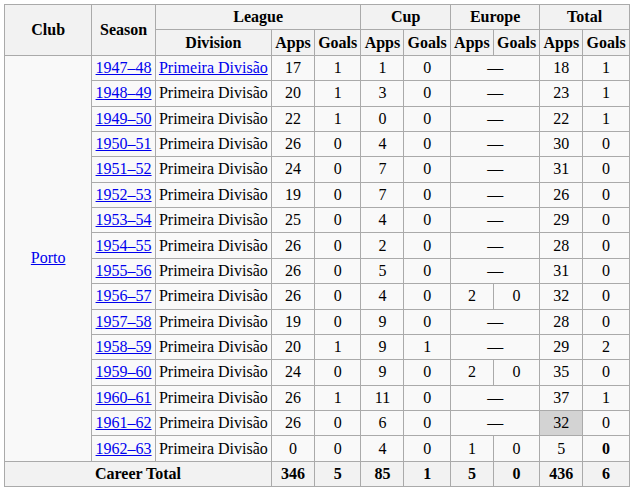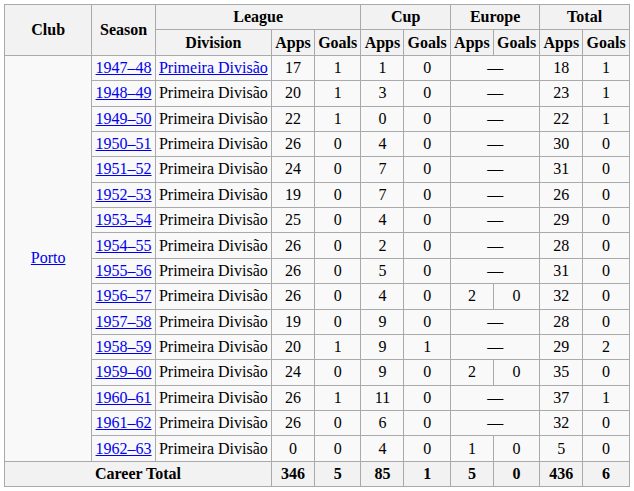(561, 423) lightgrey background -> (561, 423) no background
(606, 448) bold -> (606, 448) normal
